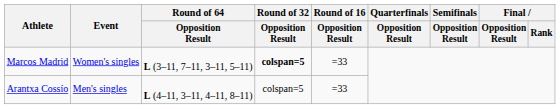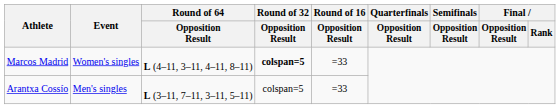(198, 67) L (3–11, 7–11, 3–11, 5–11) -> (198, 67) L (4–11, 3–11, 4–11, 8–11)
(198, 95) L (4–11, 3–11, 4–11, 8–11) -> (198, 95) L (3–11, 7–11, 3–11, 5–11)
